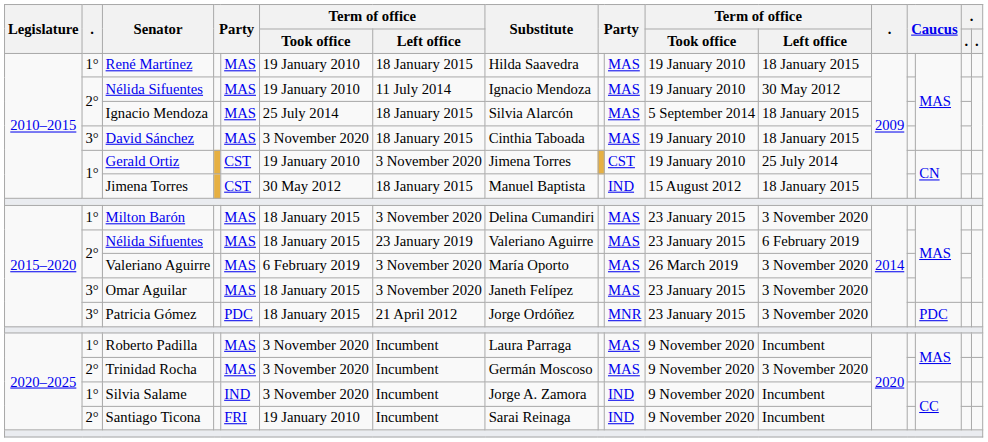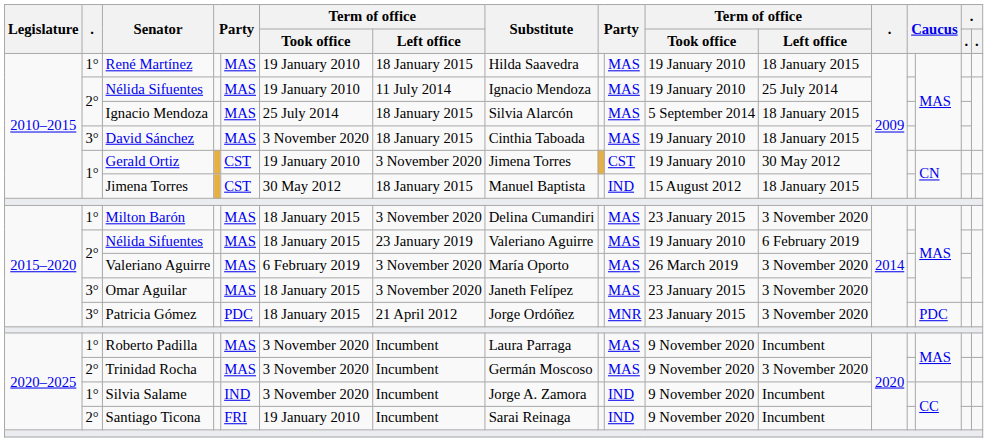(801, 89) 30 May 2012 -> (800, 89) 25 July 2014
(800, 162) 25 July 2014 -> (801, 162) 30 May 2012
(697, 241) 23 January 2015 -> (697, 241) 19 January 2010
